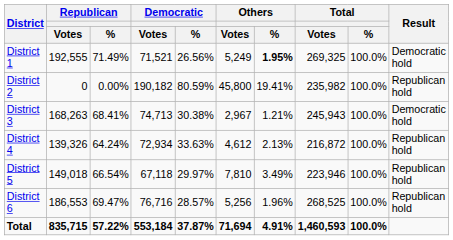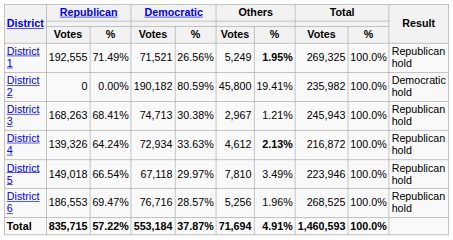(419, 57) Democratic hold -> (418, 57) Republican hold
(418, 87) Republican hold -> (419, 87) Democratic hold
(419, 116) Democratic hold -> (418, 116) Republican hold
(278, 145) normal -> (278, 145) bold
